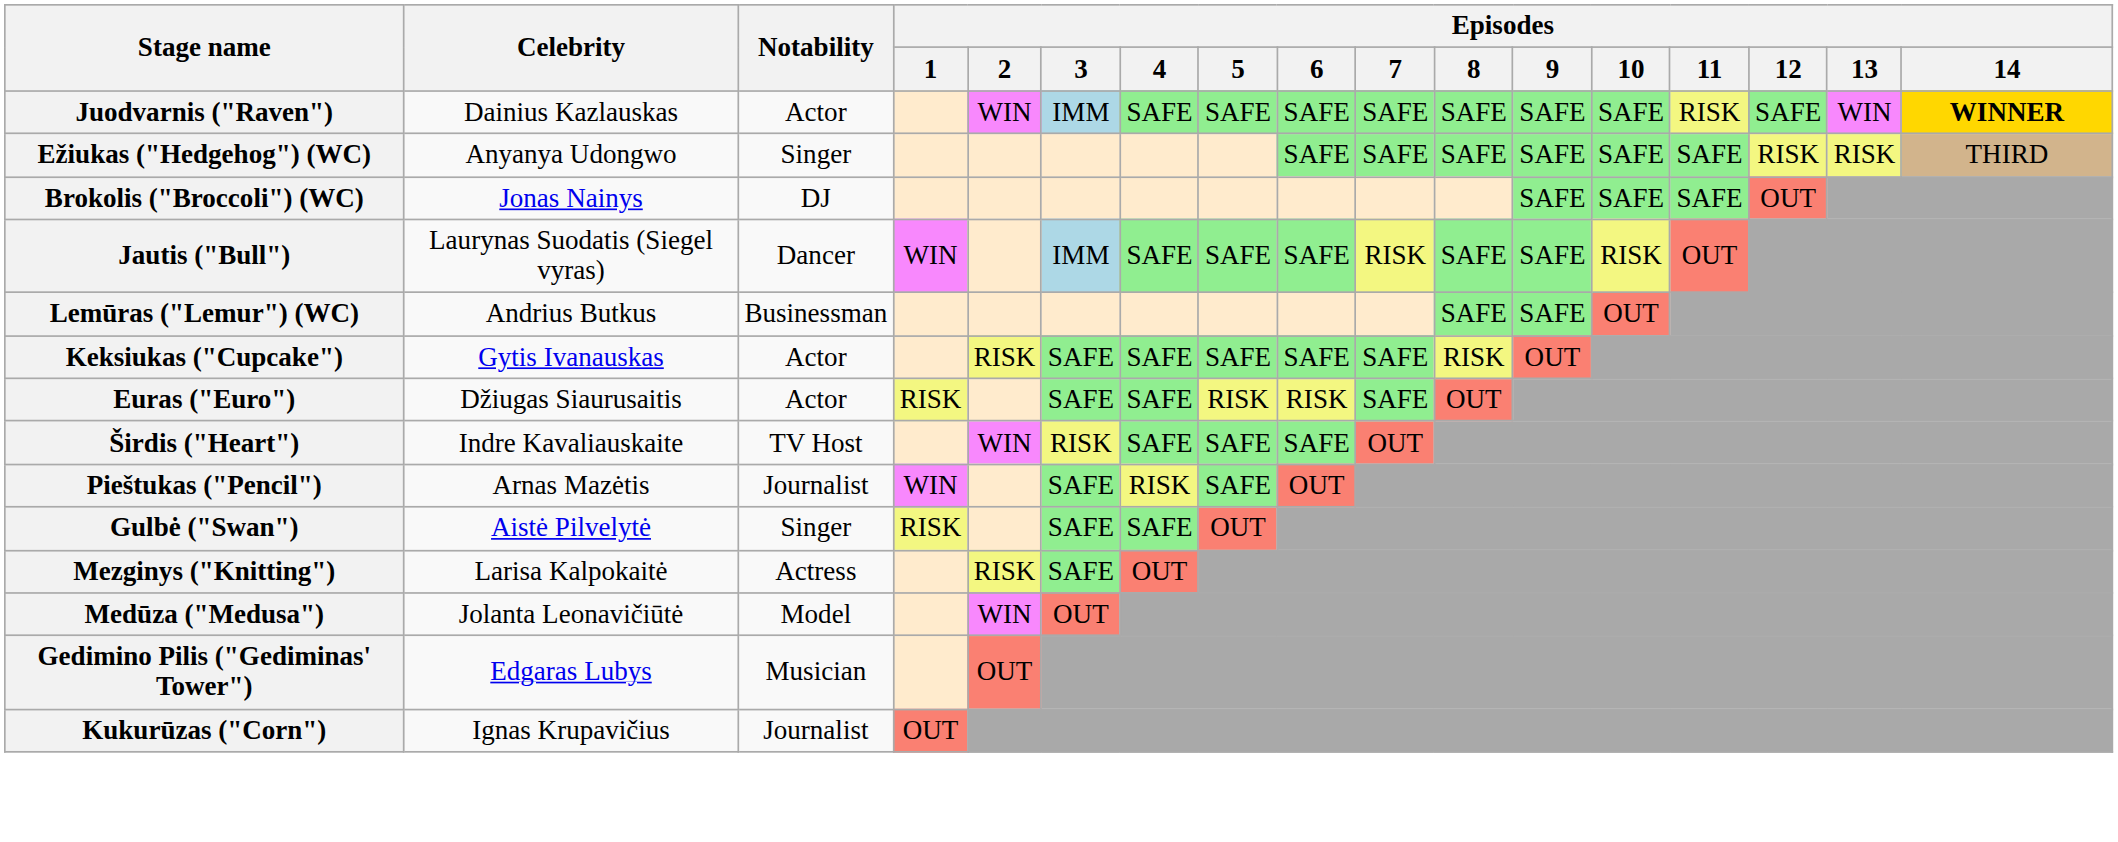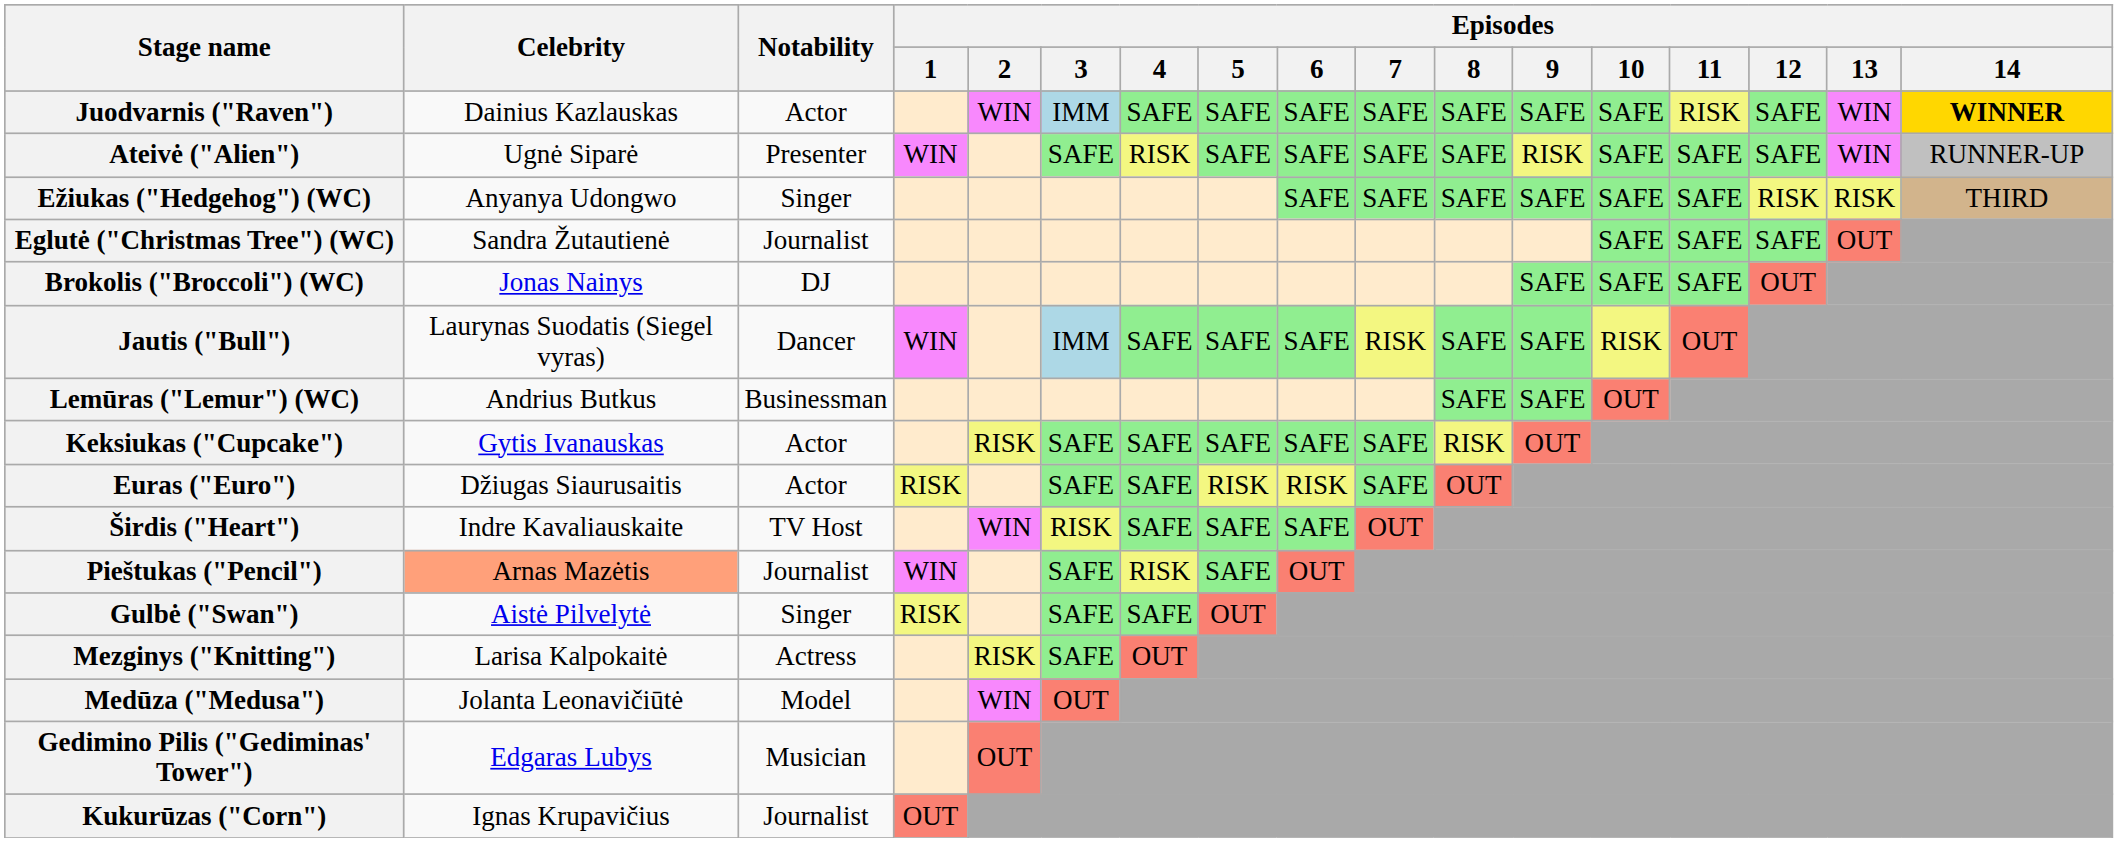+ row: (204, 154)
+ row: (204, 240)
(571, 485) no background -> (571, 570) lightsalmon background
